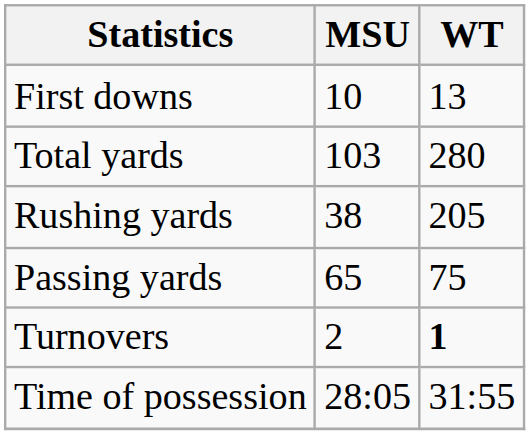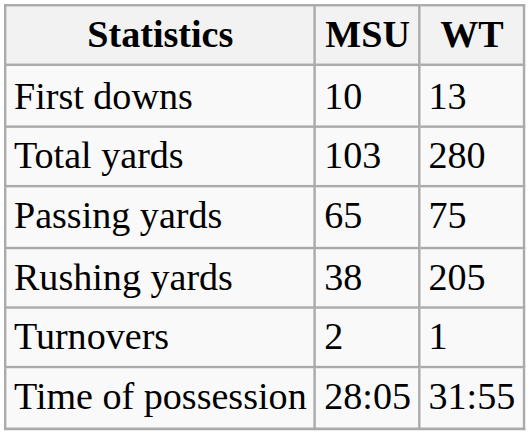rows swapped: (123, 215) <-> (118, 276)
(438, 336) bold -> (438, 336) normal
